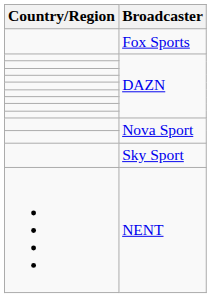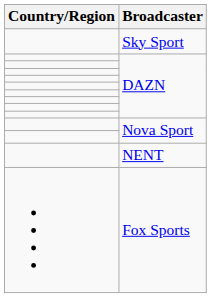(156, 41) Fox Sports -> (153, 41) Sky Sport
(153, 155) Sky Sport -> (143, 155) NENT
(143, 230) NENT -> (156, 230) Fox Sports
